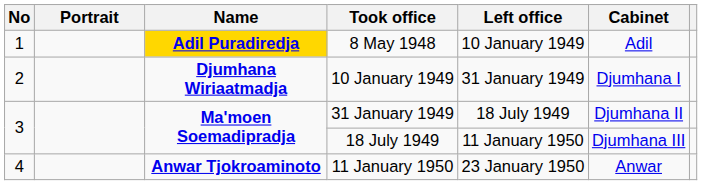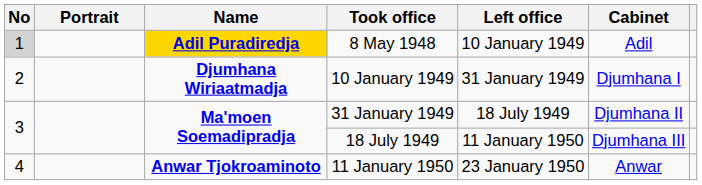(19, 43) no background -> (19, 43) lightgrey background
